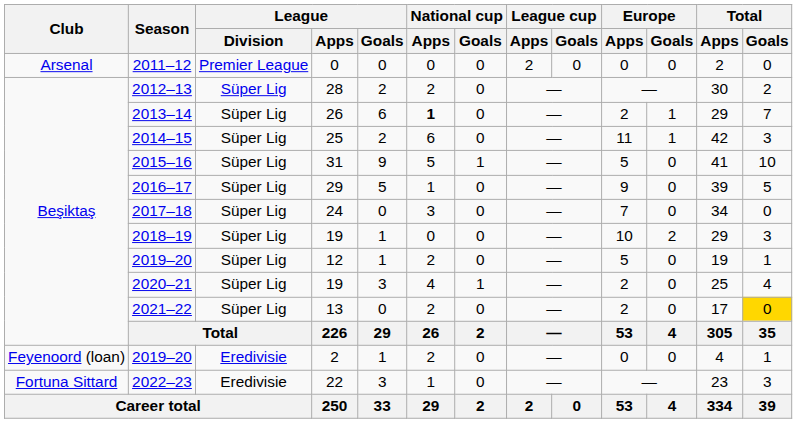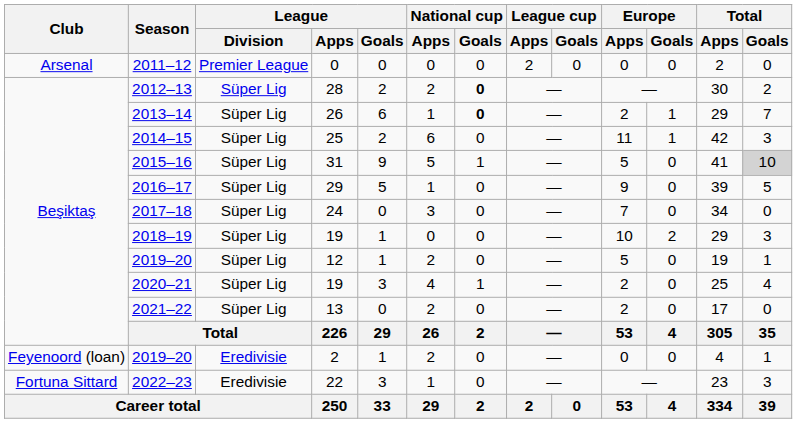(480, 89) normal -> (480, 89) bold
(431, 114) bold -> (431, 114) normal
(480, 114) normal -> (480, 114) bold
(767, 162) no background -> (767, 162) lightgrey background
(767, 308) gold background -> (767, 308) no background
